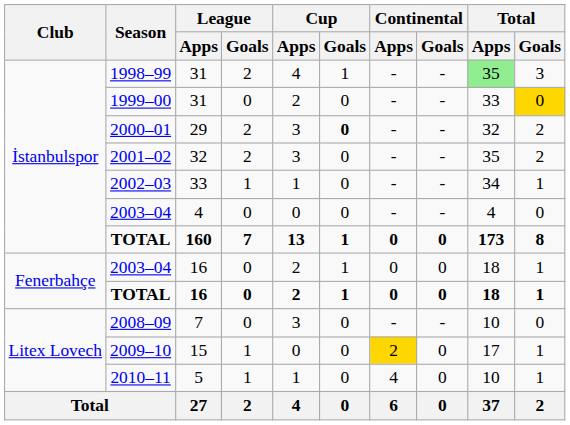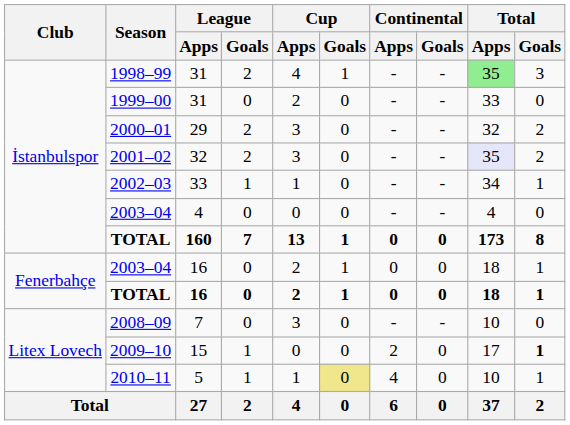(540, 101) gold background -> (540, 101) no background
(345, 128) bold -> (345, 128) normal
(491, 156) no background -> (491, 156) lavender background
(394, 350) gold background -> (394, 350) no background
(540, 350) normal -> (540, 350) bold
(345, 377) no background -> (345, 377) khaki background
